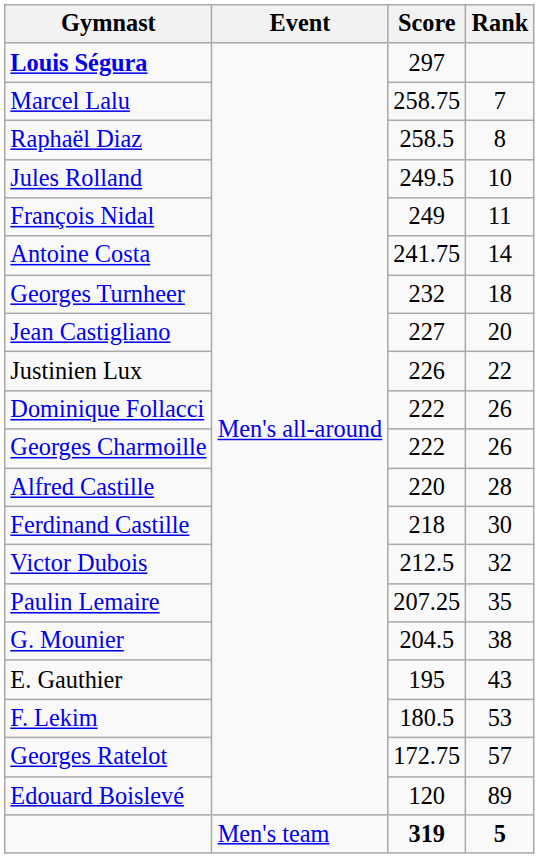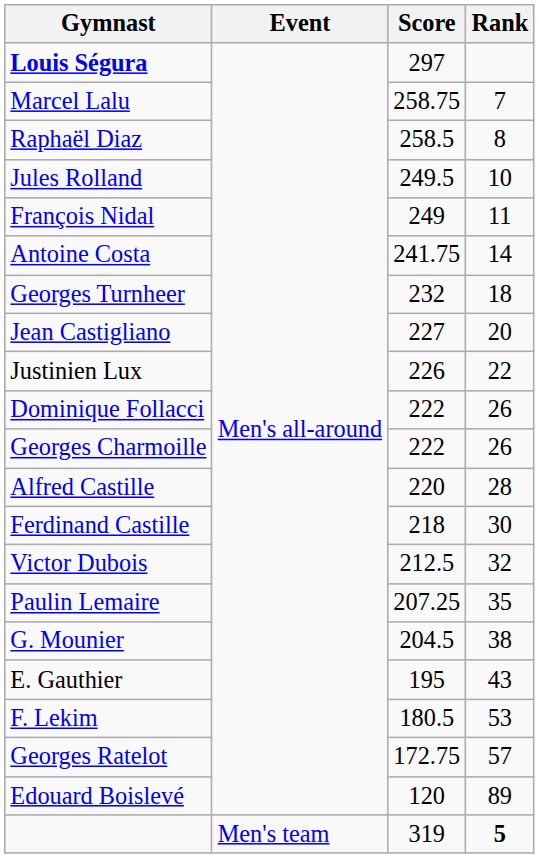(427, 833) bold -> (427, 833) normal
